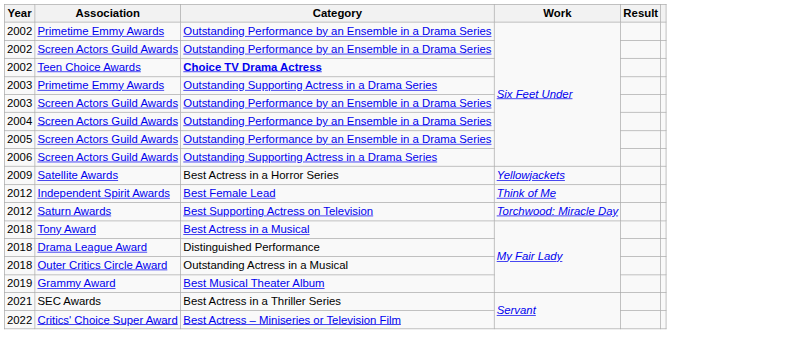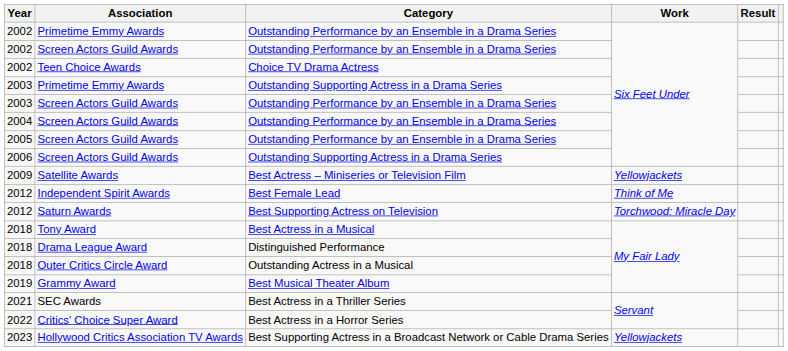(253, 67) bold -> (313, 67) normal
(261, 175) Best Actress in a Horror Series -> (357, 175) Best Actress – Miniseries or Television Film
(292, 319) Best Actress – Miniseries or Television Film -> (326, 319) Best Actress in a Horror Series
+ row: (20, 337)
